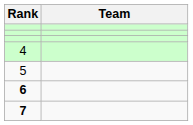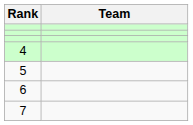(23, 91) bold -> (23, 91) normal
(23, 110) bold -> (23, 110) normal
